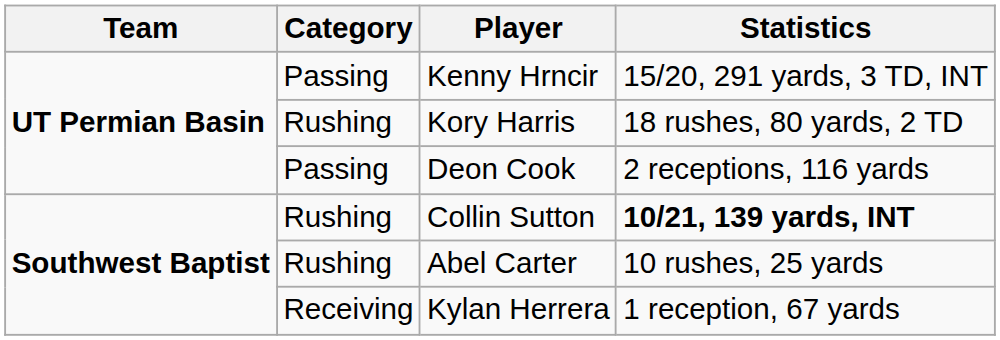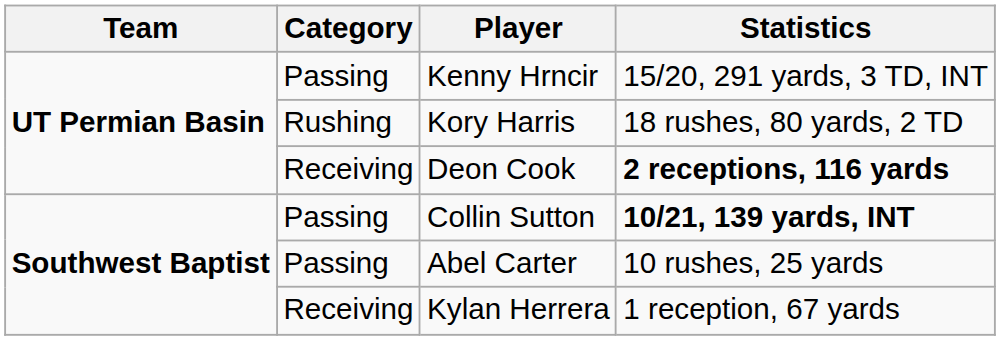(336, 169) Passing -> (348, 169) Receiving
(776, 169) normal -> (786, 169) bold
(338, 216) Rushing -> (336, 216) Passing
(338, 263) Rushing -> (336, 263) Passing
